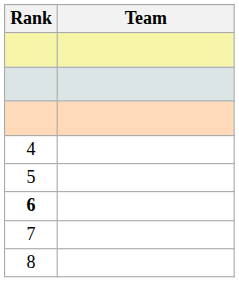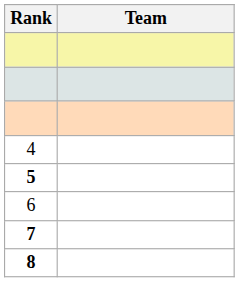(31, 177) normal -> (31, 177) bold
(31, 206) bold -> (31, 206) normal
(31, 234) normal -> (31, 234) bold
(31, 262) normal -> (31, 262) bold
